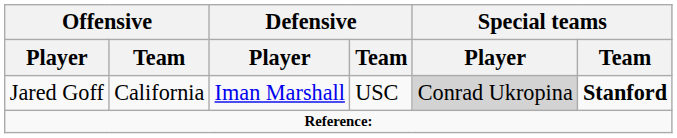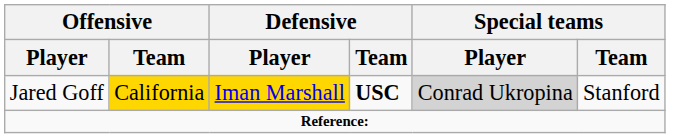(159, 92) no background -> (159, 92) gold background
(280, 92) no background -> (280, 92) gold background
(377, 92) normal -> (377, 92) bold
(625, 92) bold -> (621, 92) normal
